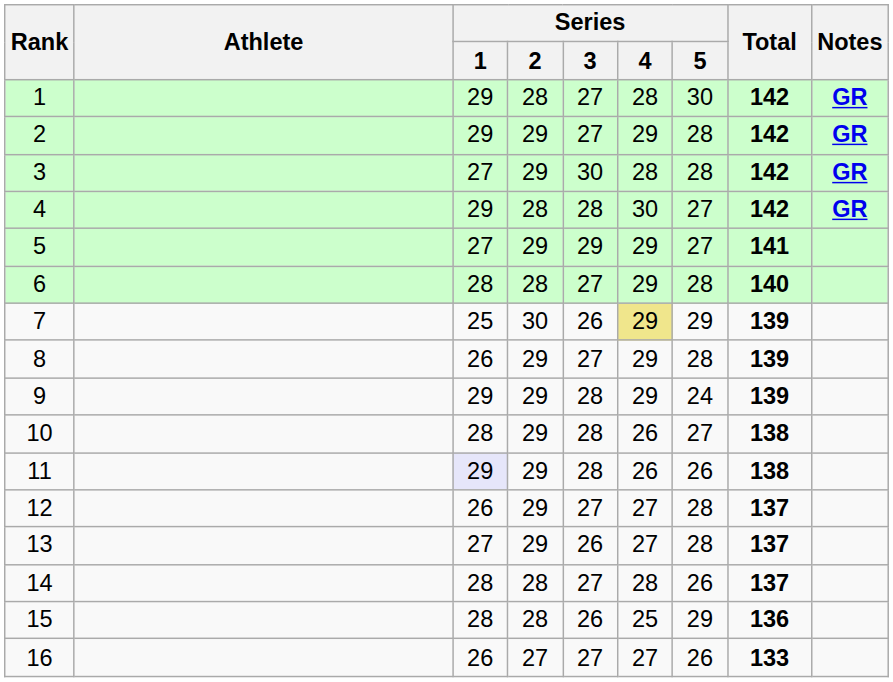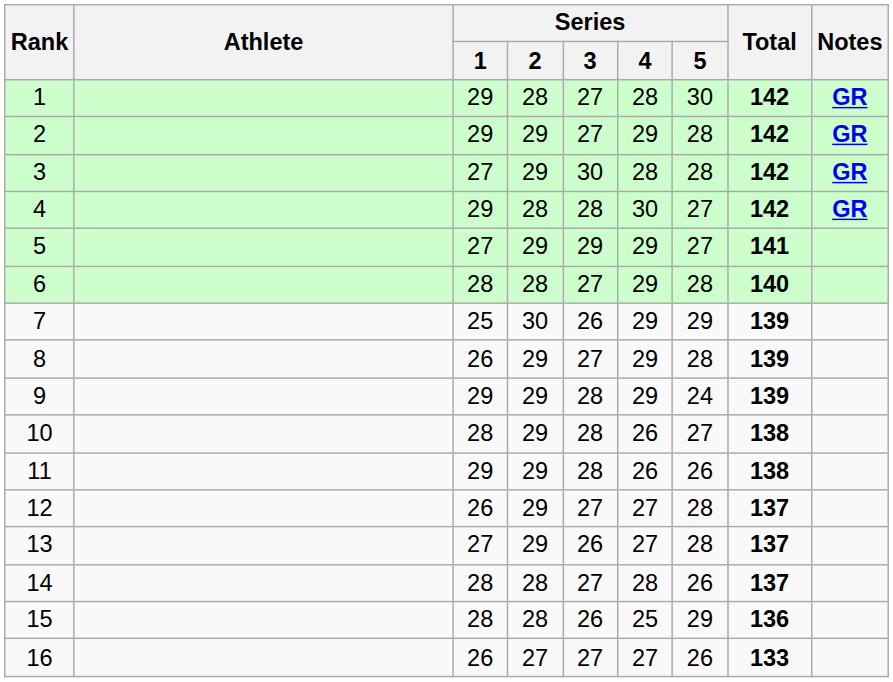(645, 321) khaki background -> (645, 321) no background
(480, 470) lavender background -> (480, 470) no background
